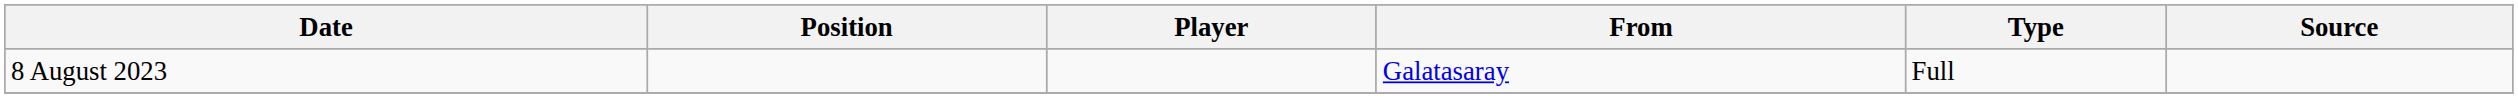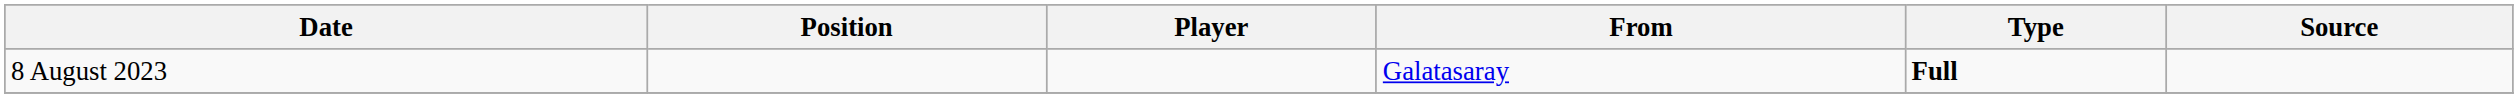(1933, 70) normal -> (1935, 70) bold
